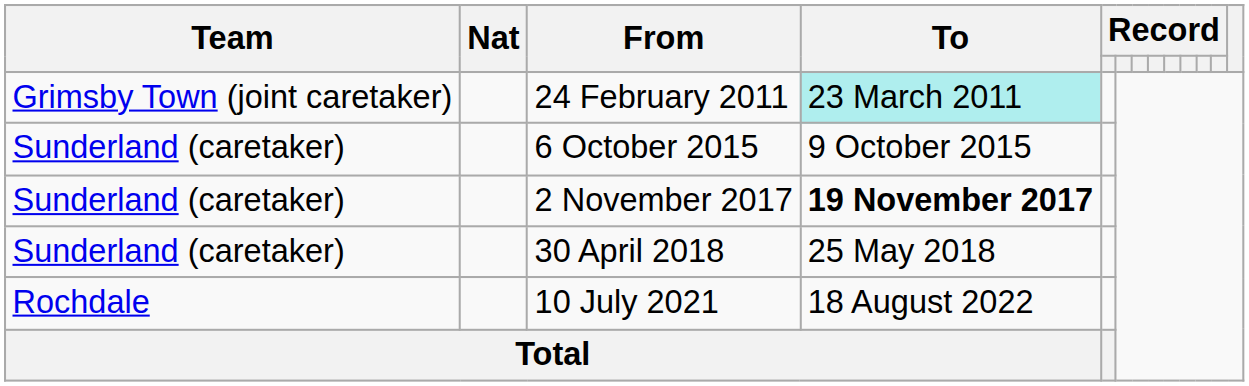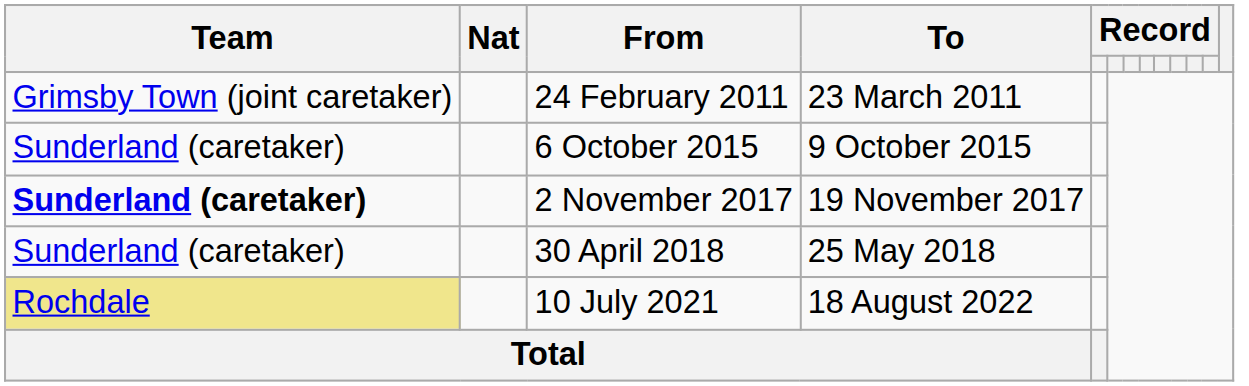(915, 96) paleturquoise background -> (915, 96) no background
(179, 199) normal -> (189, 199) bold
(950, 199) bold -> (946, 199) normal
(81, 302) no background -> (81, 302) khaki background
